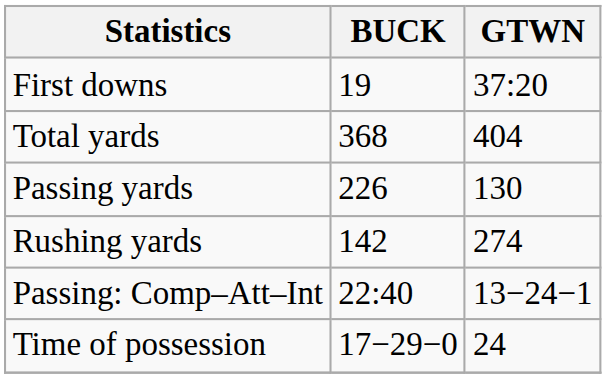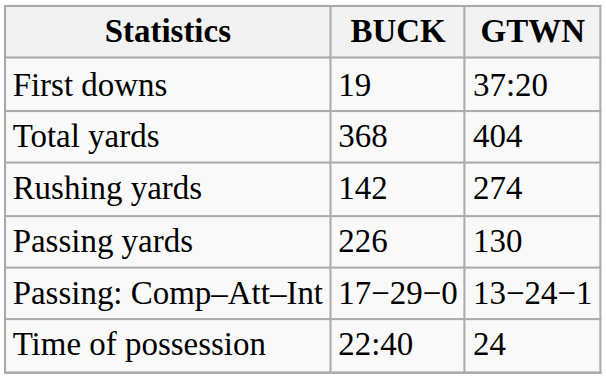rows swapped: (107, 240) <-> (103, 188)
(376, 292) 22:40 -> (398, 292) 17−29−0
(398, 345) 17−29−0 -> (376, 345) 22:40
